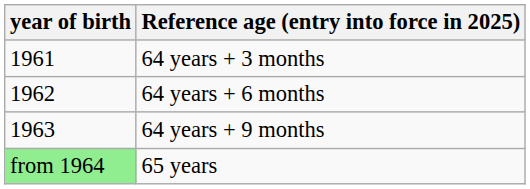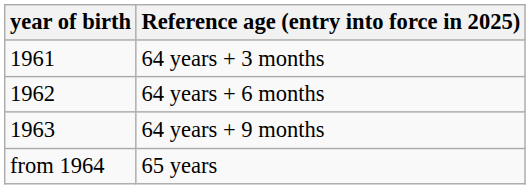(57, 165) lightgreen background -> (57, 165) no background
